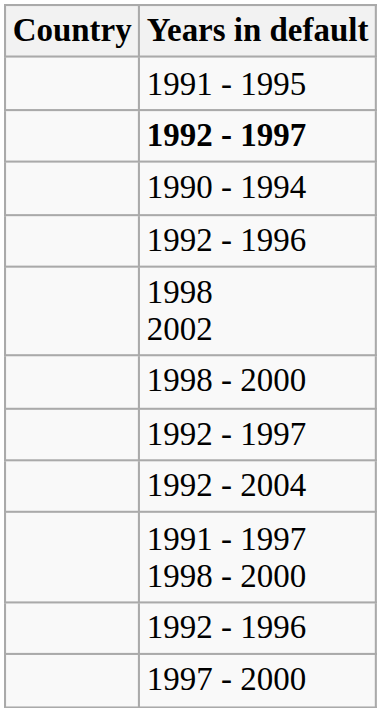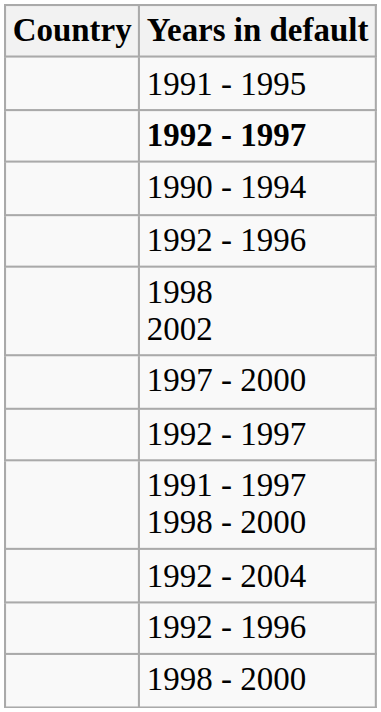(226, 381) 1998 - 2000 -> (226, 381) 1997 - 2000
(226, 485) 1992 - 2004 -> (226, 504) 1991 - 1997 1998 - 2000
(226, 556) 1991 - 1997 1998 - 2000 -> (226, 575) 1992 - 2004
(226, 679) 1997 - 2000 -> (226, 679) 1998 - 2000
